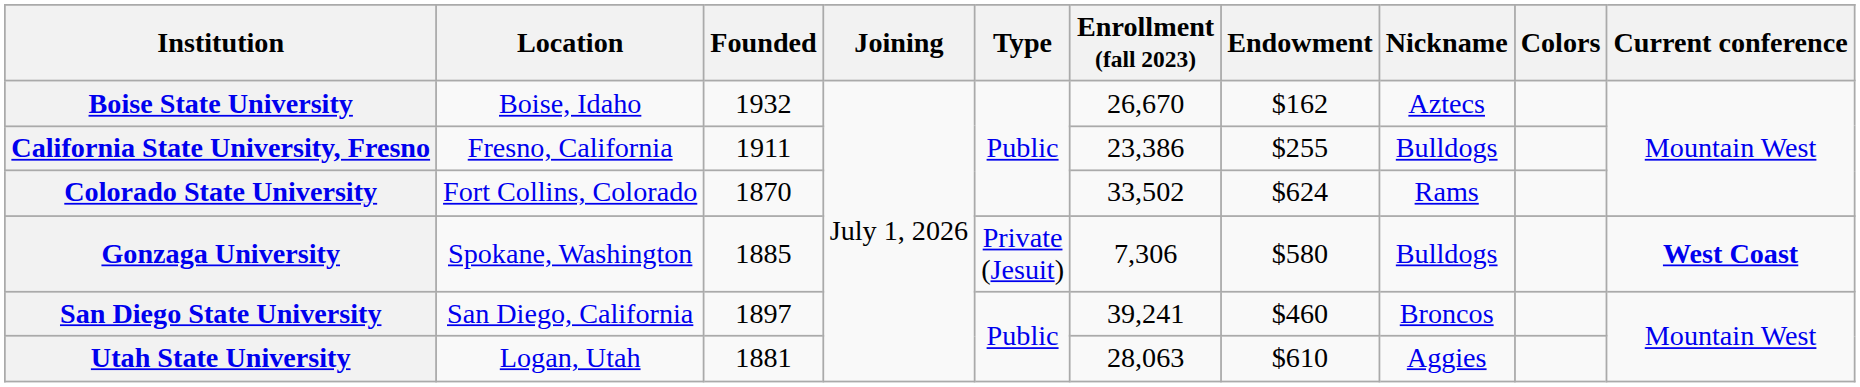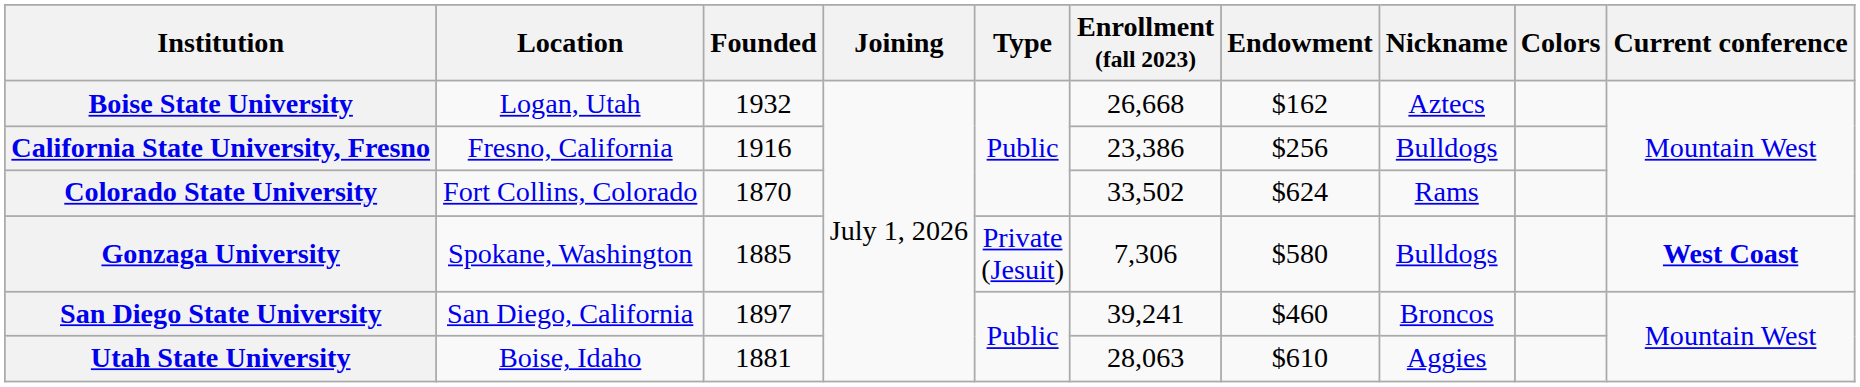(570, 103) Boise, Idaho -> (570, 103) Logan, Utah
(1146, 103) 26,670 -> (1146, 103) 26,668
(763, 147) 1911 -> (763, 147) 1916
(1300, 147) $255 -> (1300, 147) $256
(570, 358) Logan, Utah -> (570, 358) Boise, Idaho
